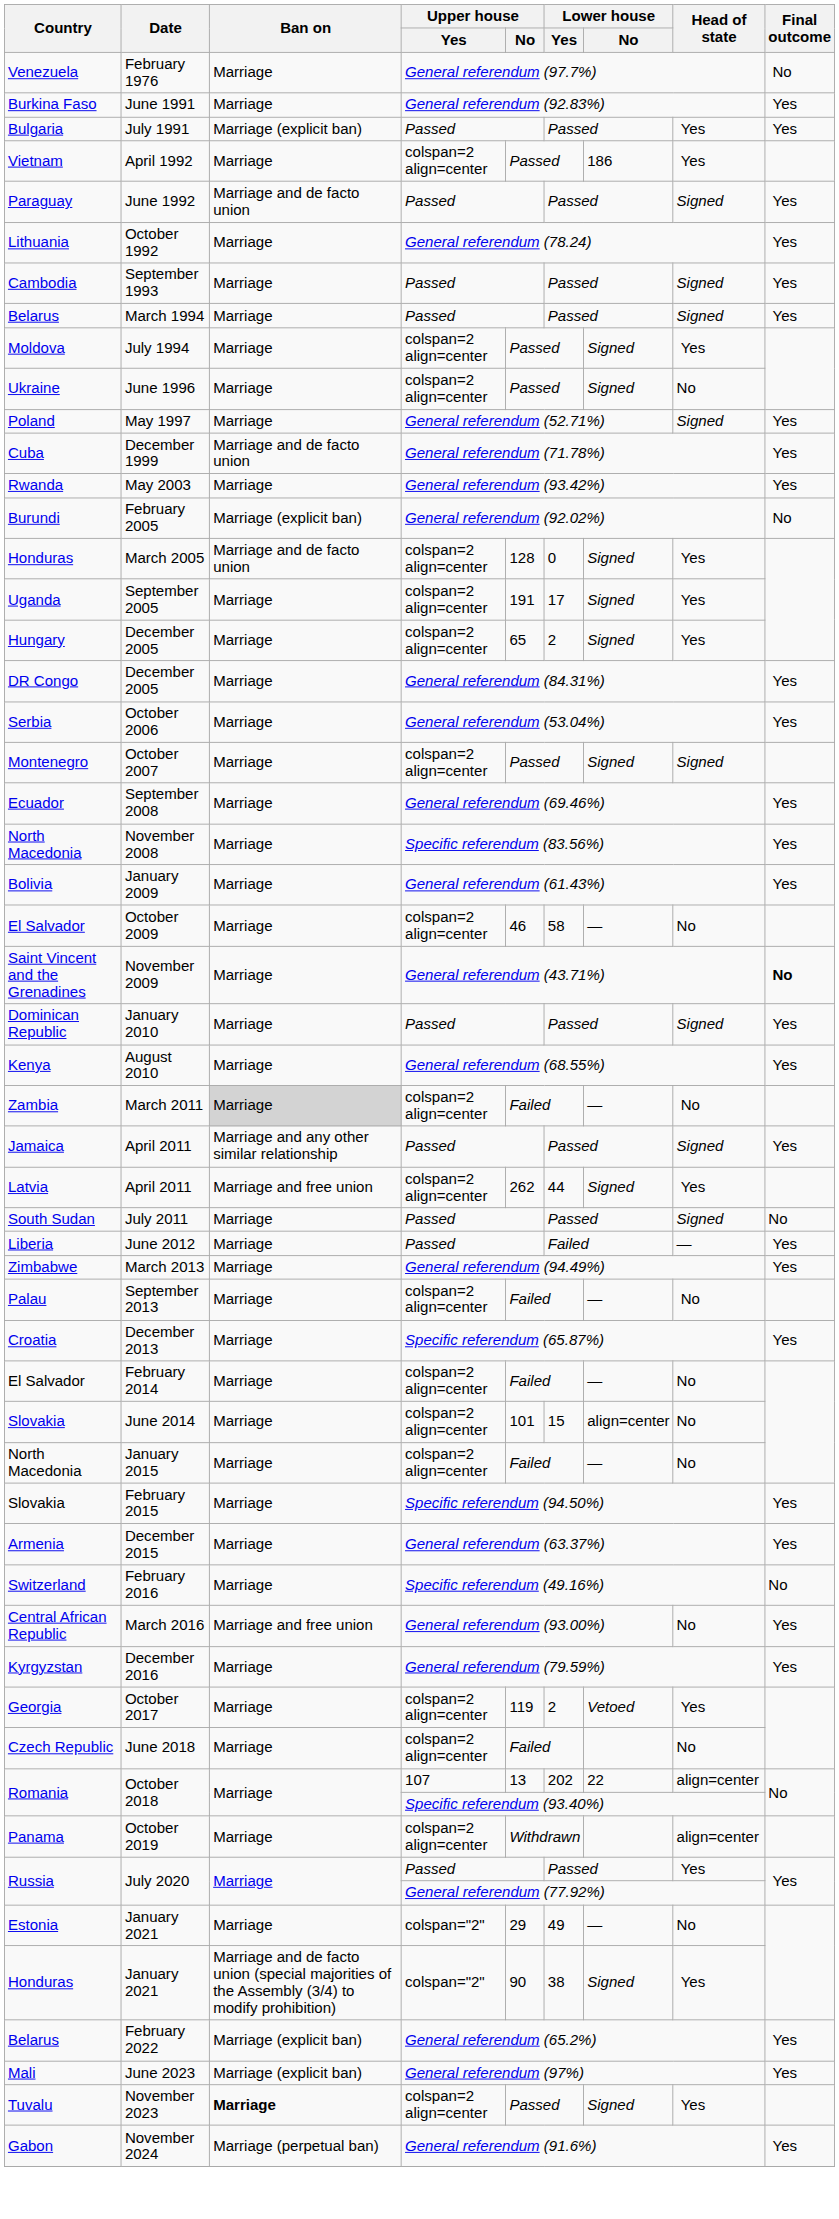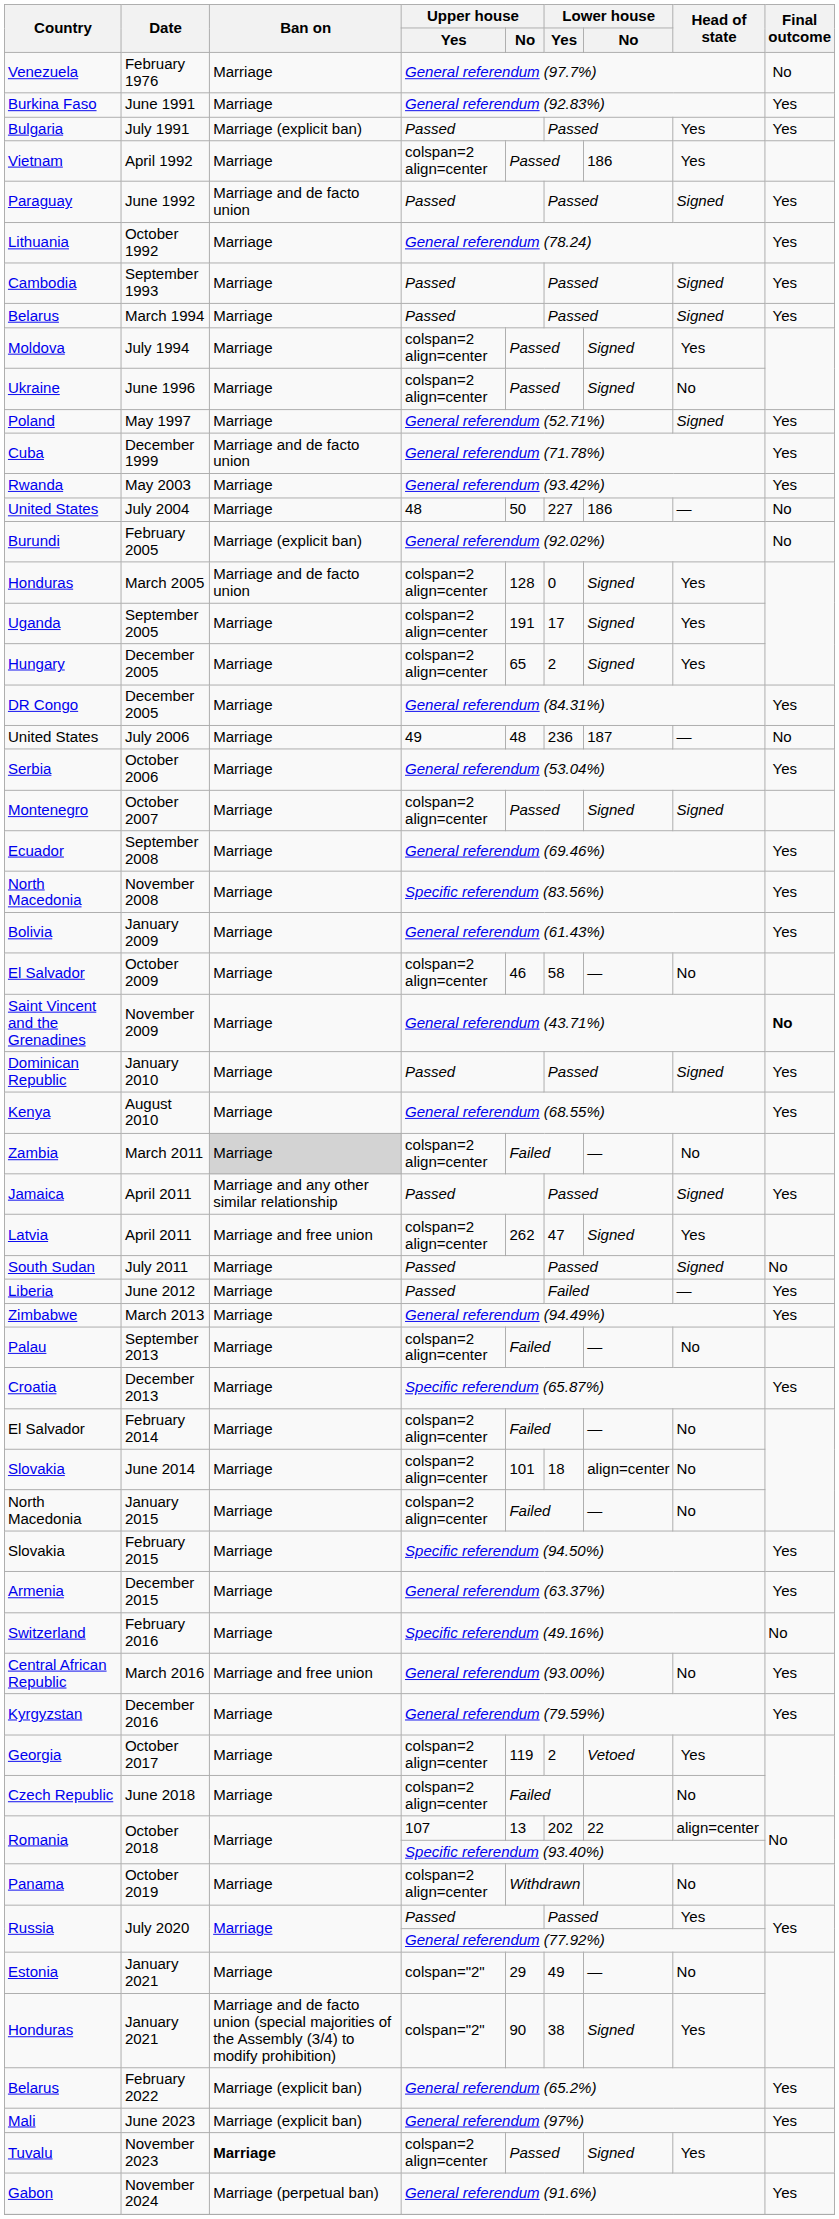+ row: (157, 509)
+ row: (157, 737)
(556, 1187) 44 -> (556, 1235) 47
(556, 1421) 15 -> (556, 1469) 18
(718, 1836) align=center -> (686, 1884) No
